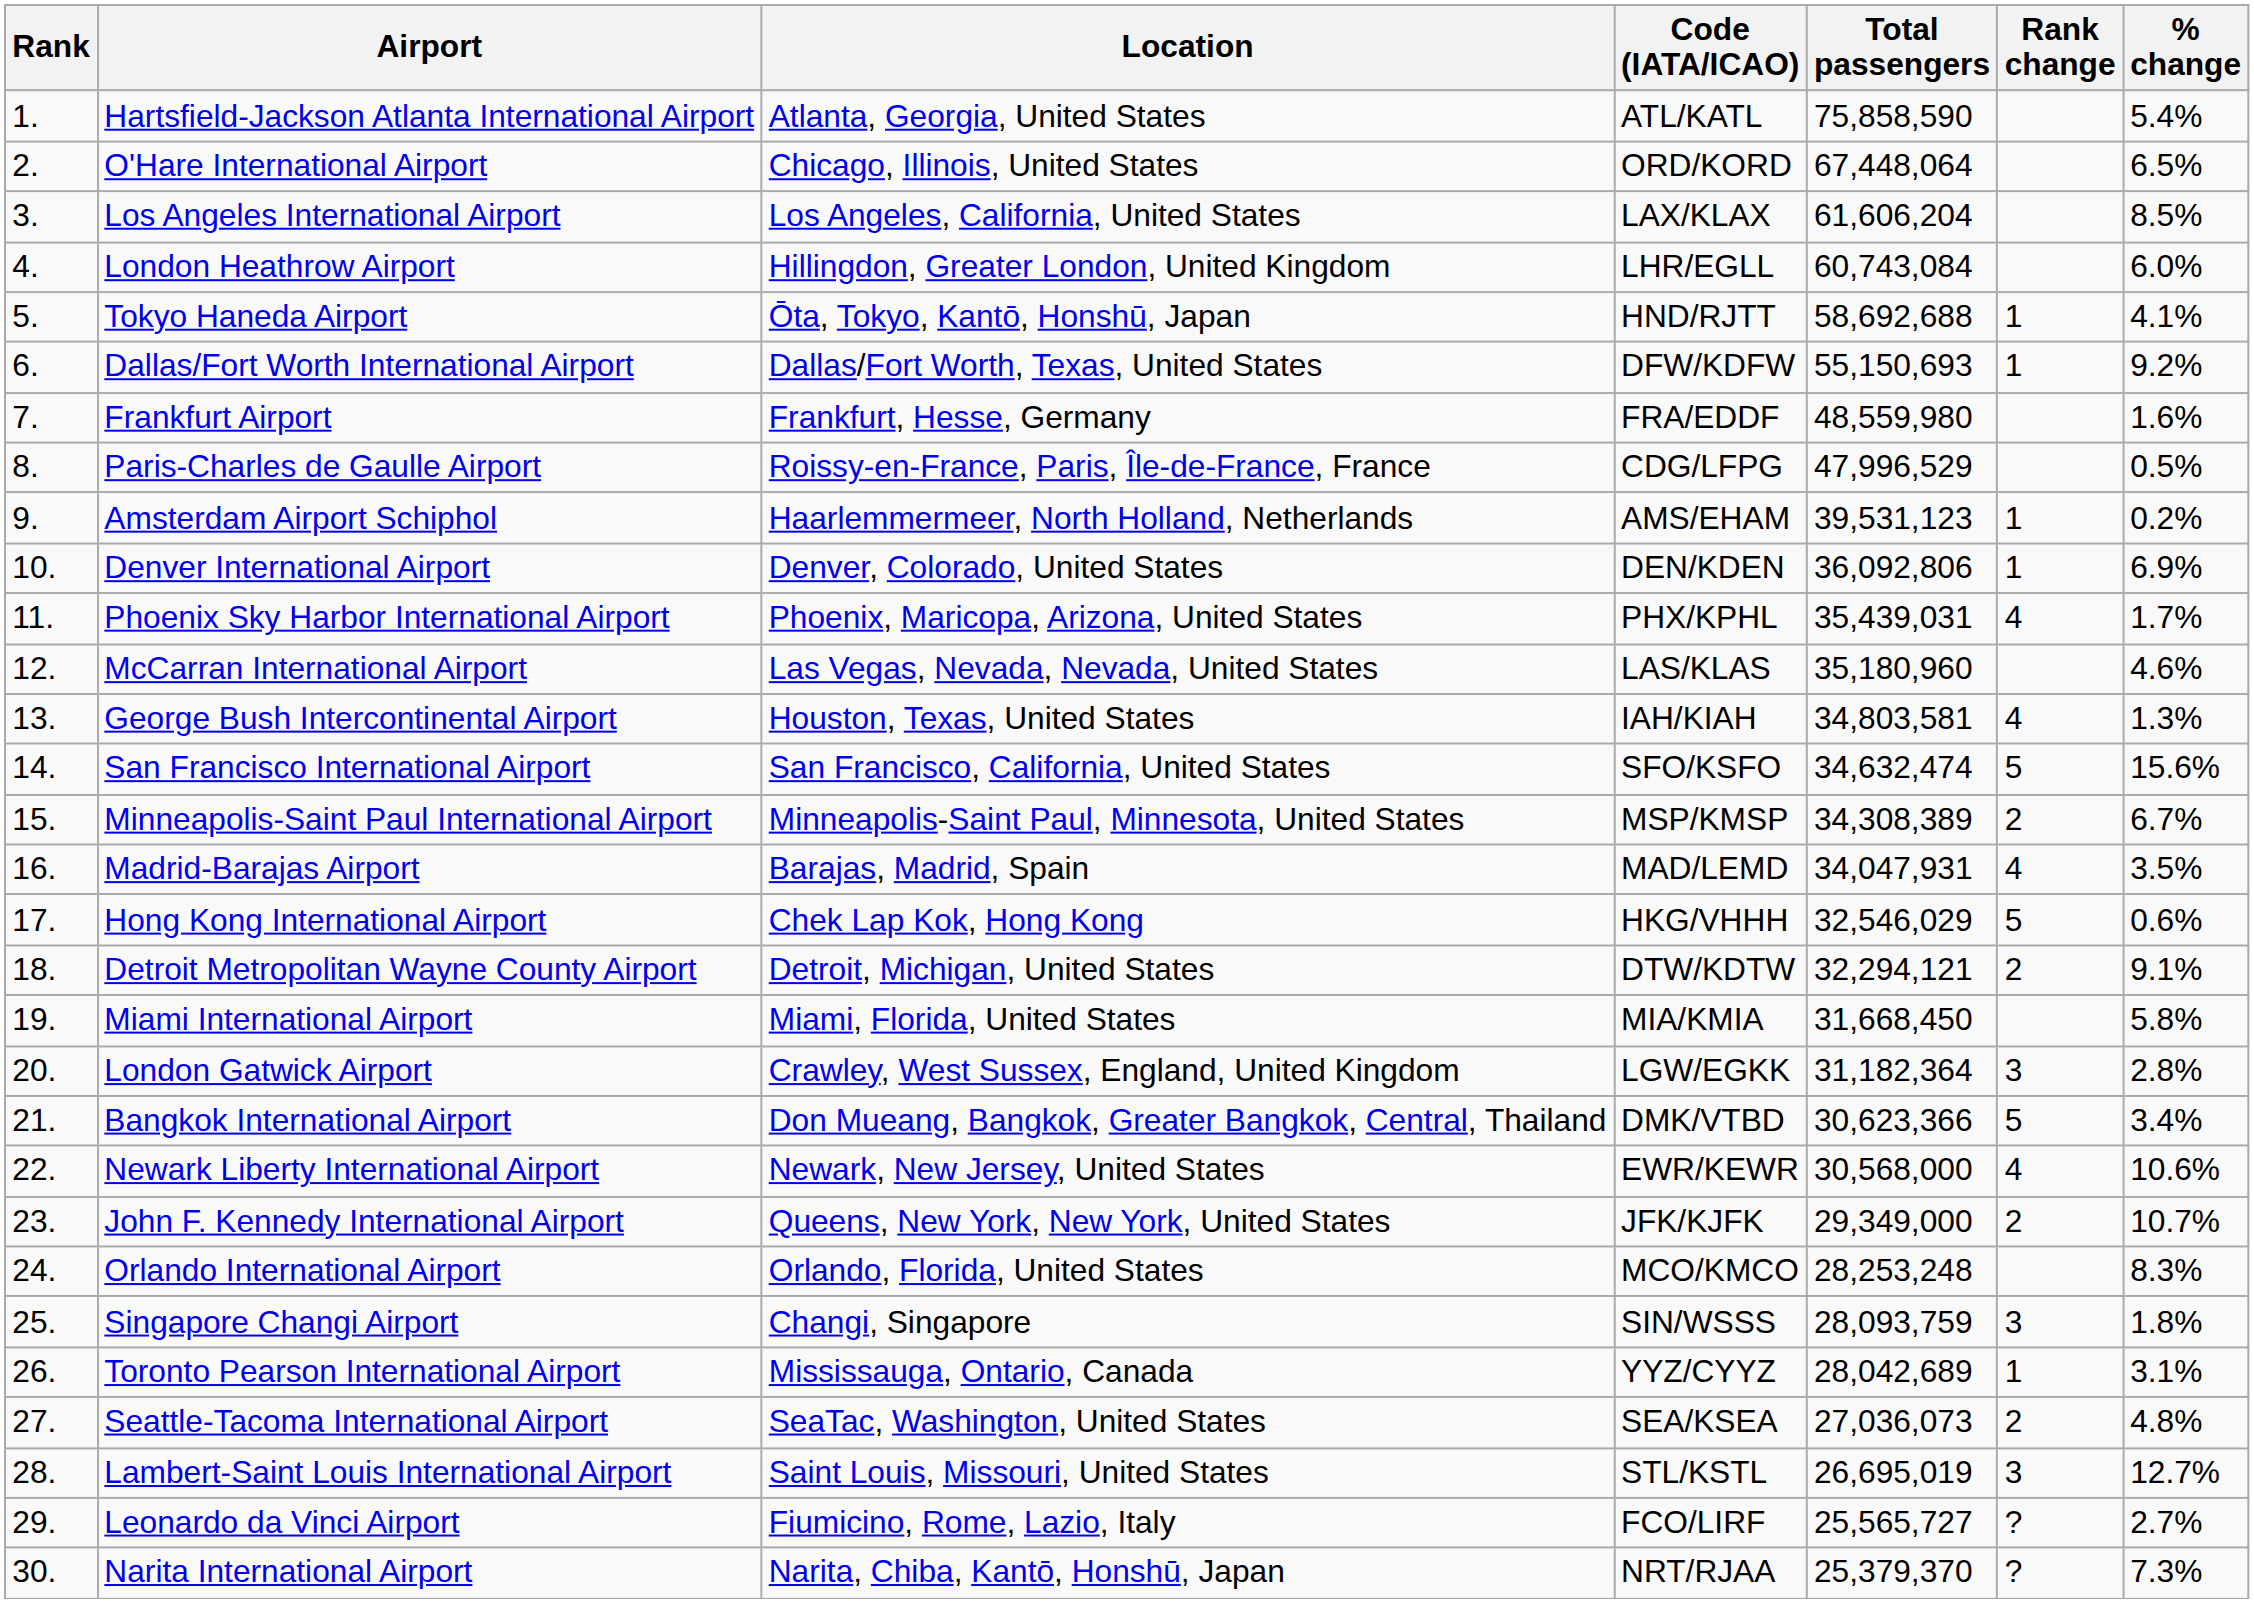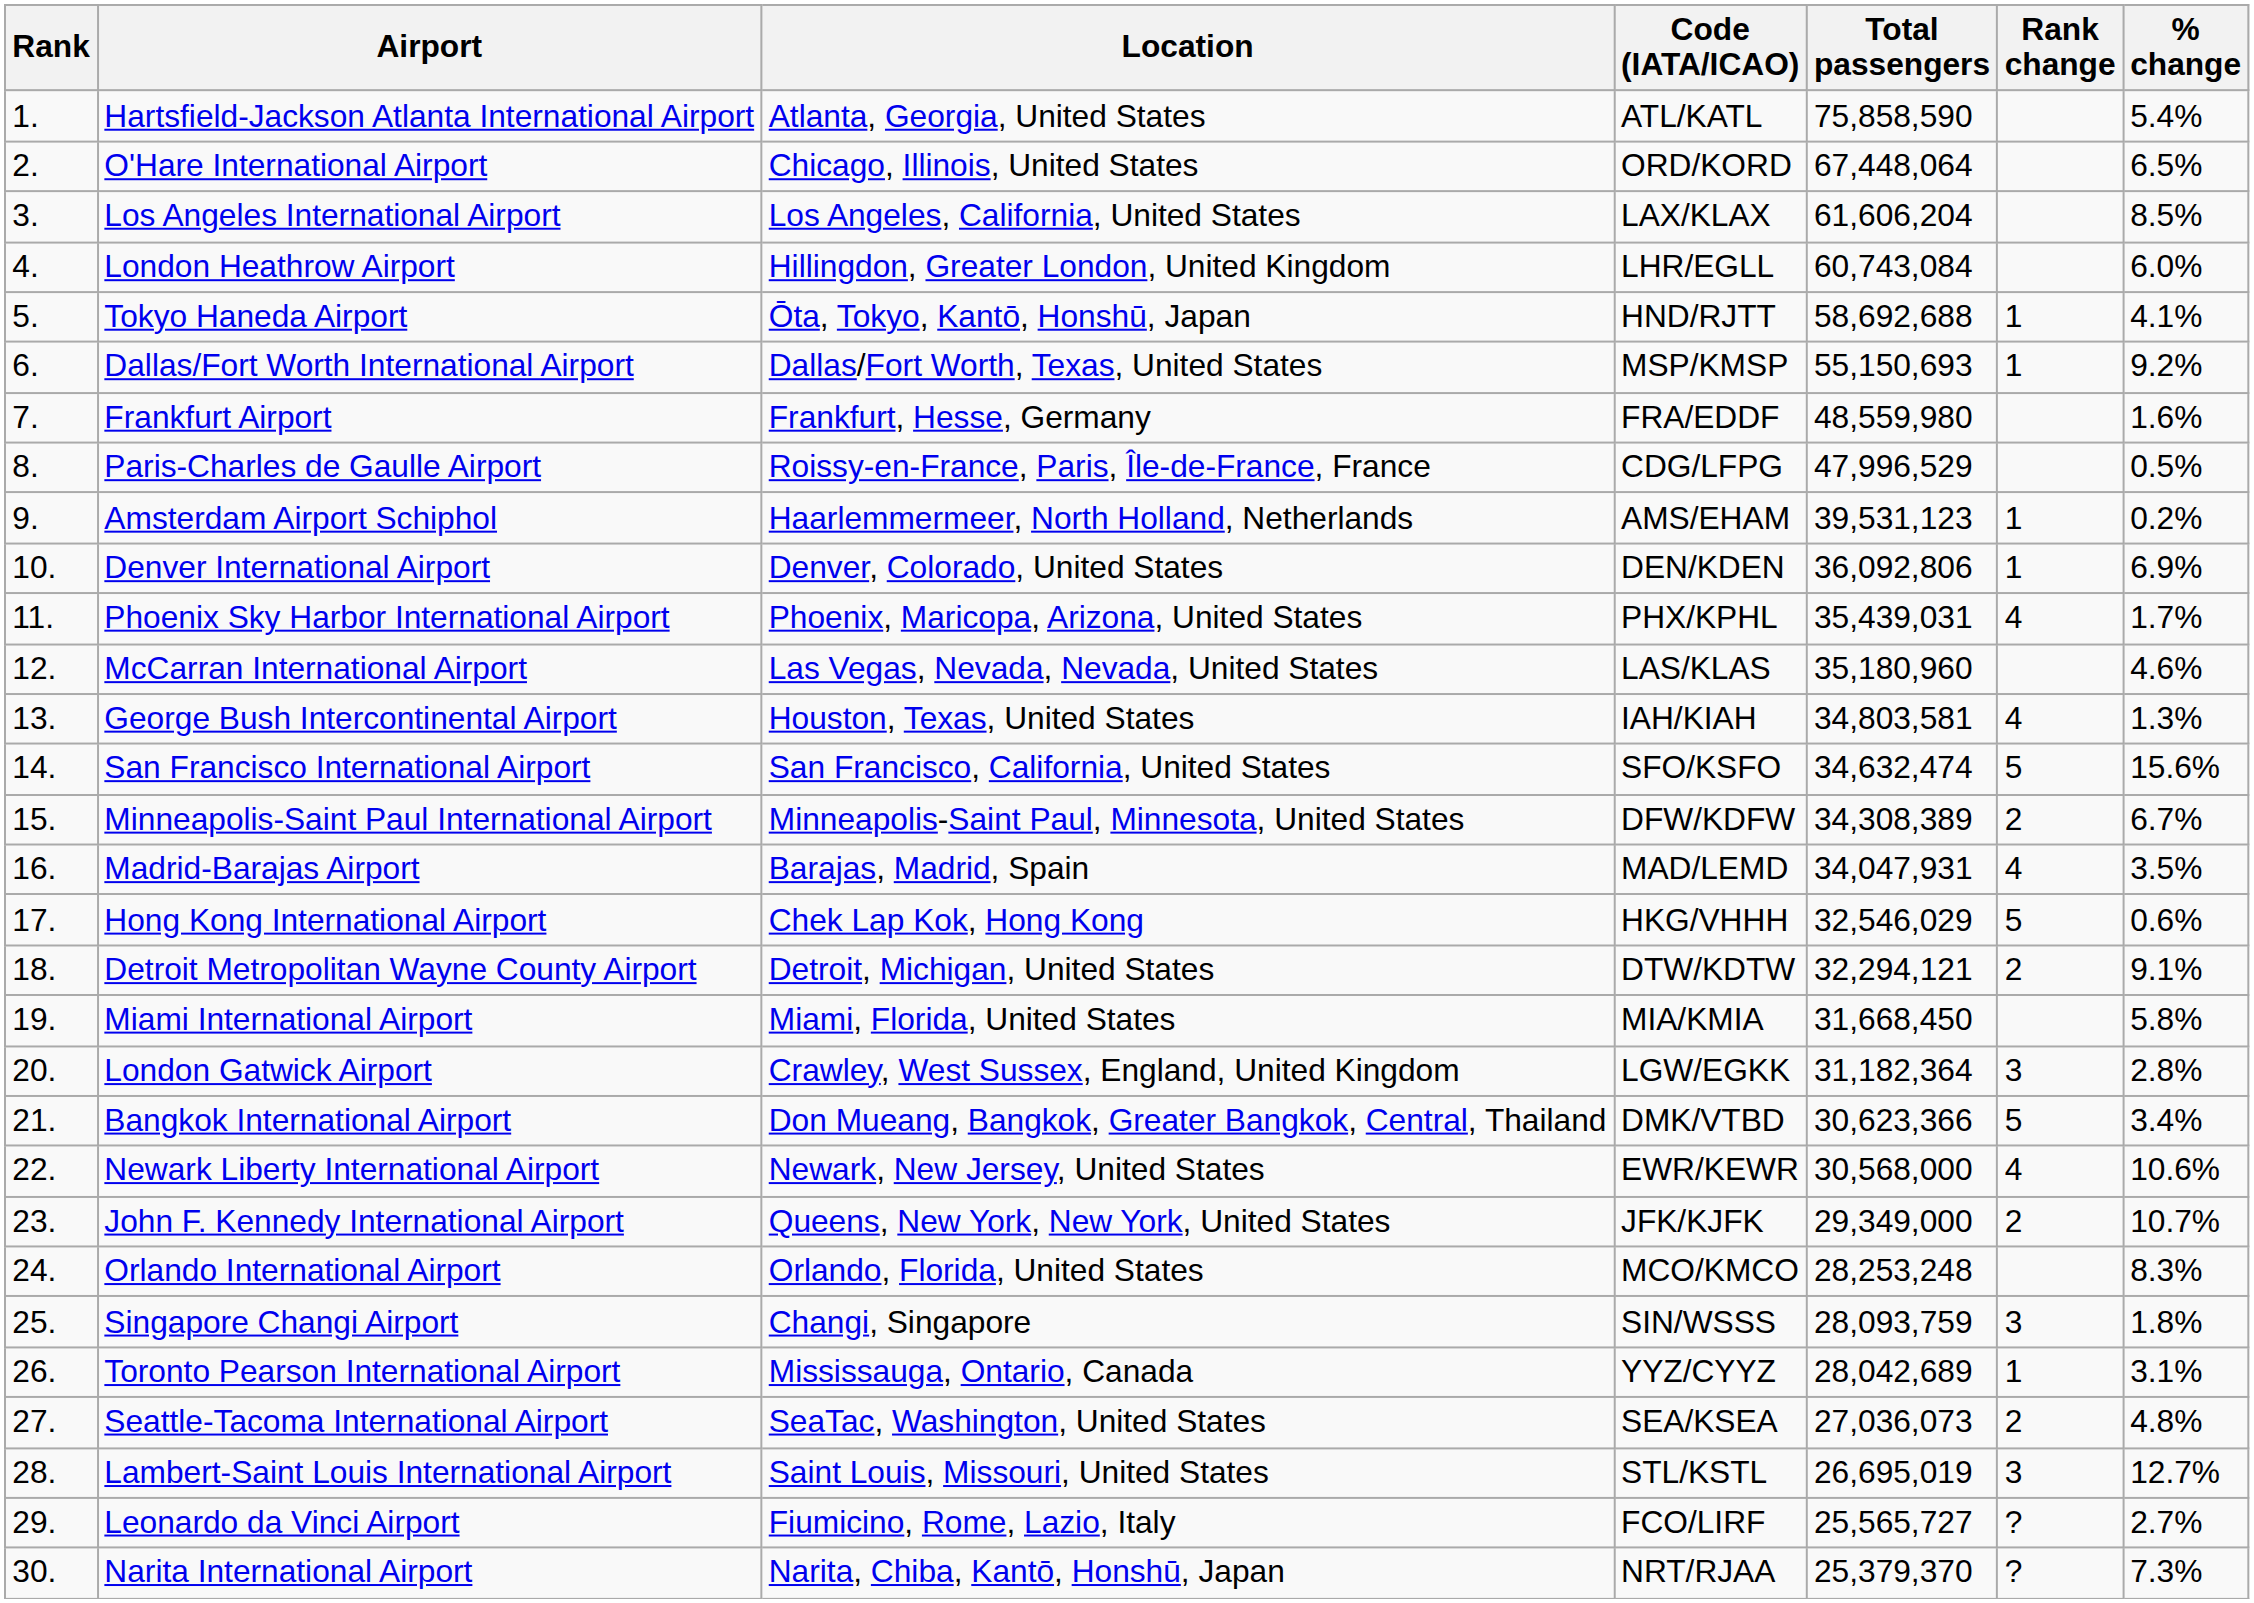(1708, 366) DFW/KDFW -> (1705, 366) MSP/KMSP
(1705, 818) MSP/KMSP -> (1708, 818) DFW/KDFW
